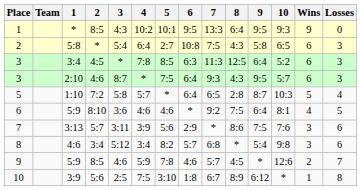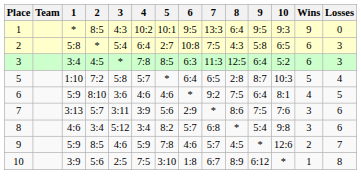- row: (19, 78)
